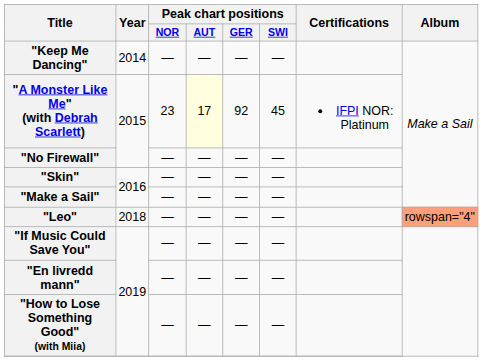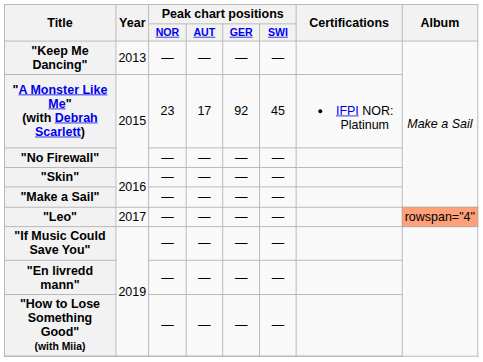(132, 57) 2014 -> (132, 57) 2013
(204, 111) lightyellow background -> (204, 111) no background
(132, 216) 2018 -> (132, 216) 2017
